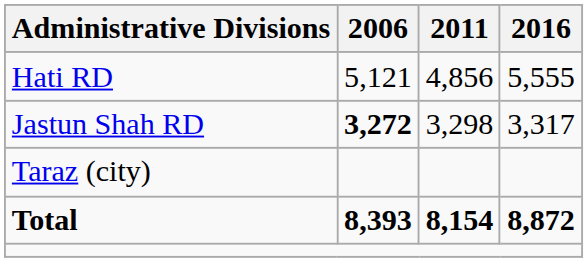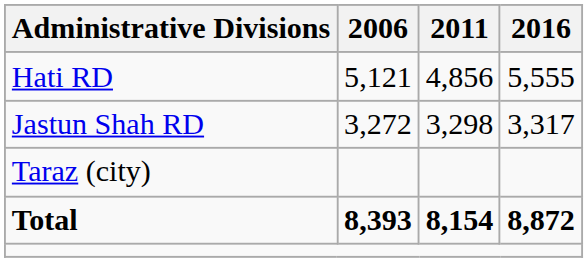(378, 123) bold -> (378, 123) normal
